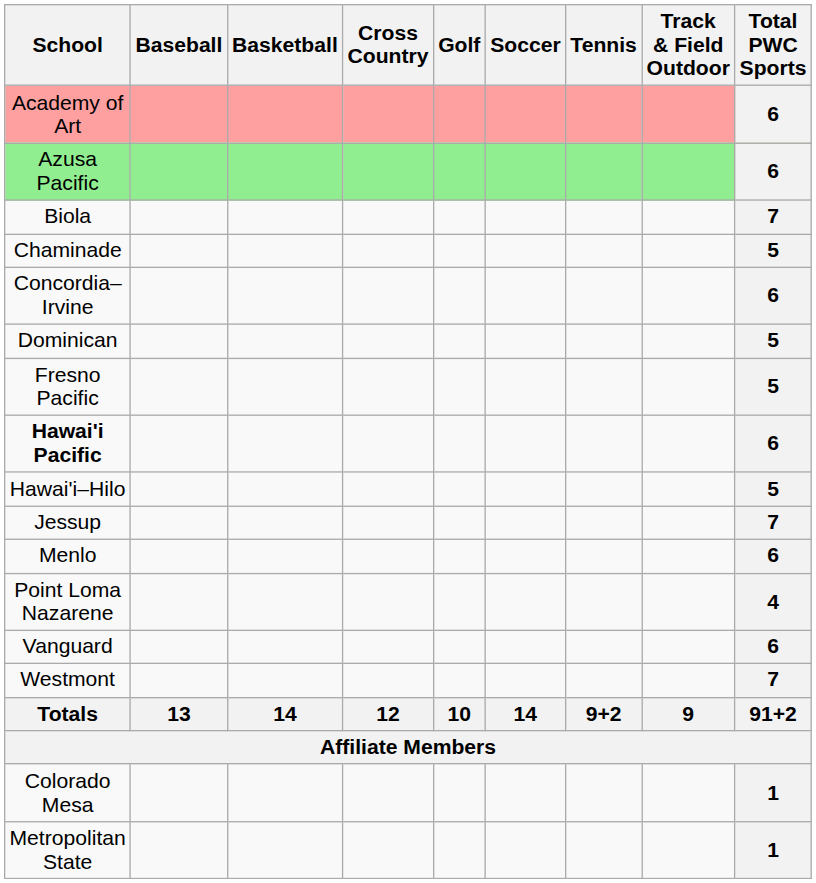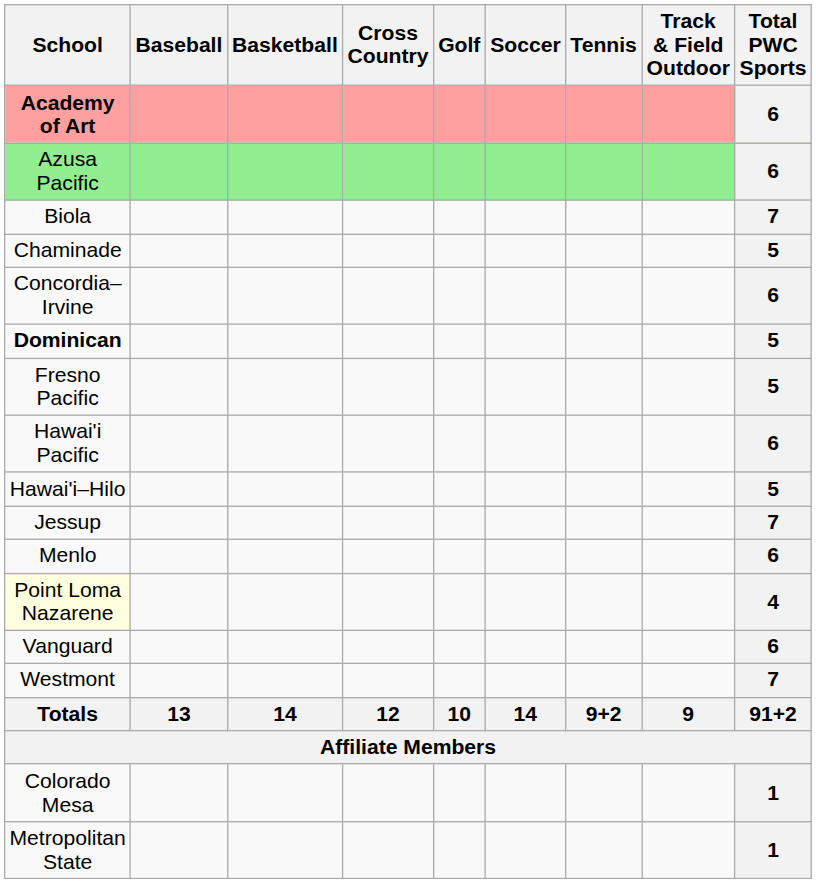(68, 114) normal -> (68, 114) bold
(68, 341) normal -> (68, 341) bold
(68, 443) bold -> (68, 443) normal
(68, 601) no background -> (68, 601) lightyellow background
